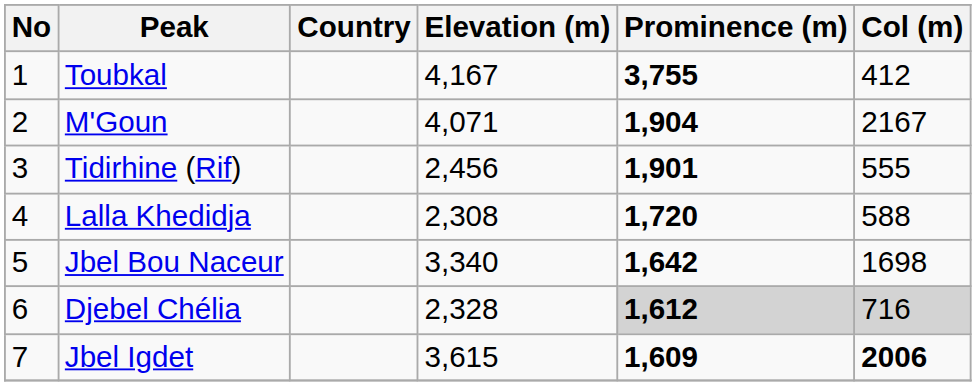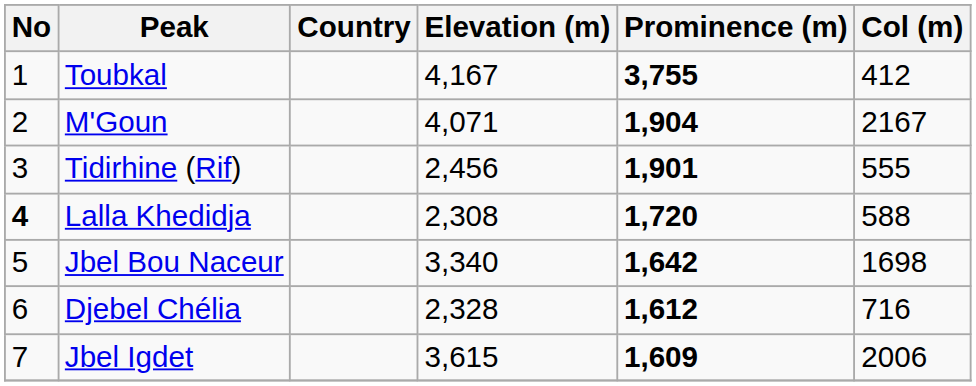(20, 215) normal -> (20, 215) bold
(661, 309) lightgrey background -> (661, 309) no background
(886, 309) lightgrey background -> (886, 309) no background
(894, 356) bold -> (894, 356) normal
